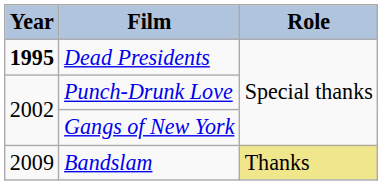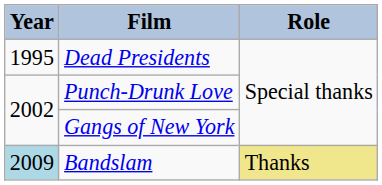(32, 57) bold -> (32, 57) normal
(32, 162) no background -> (32, 162) lightblue background
